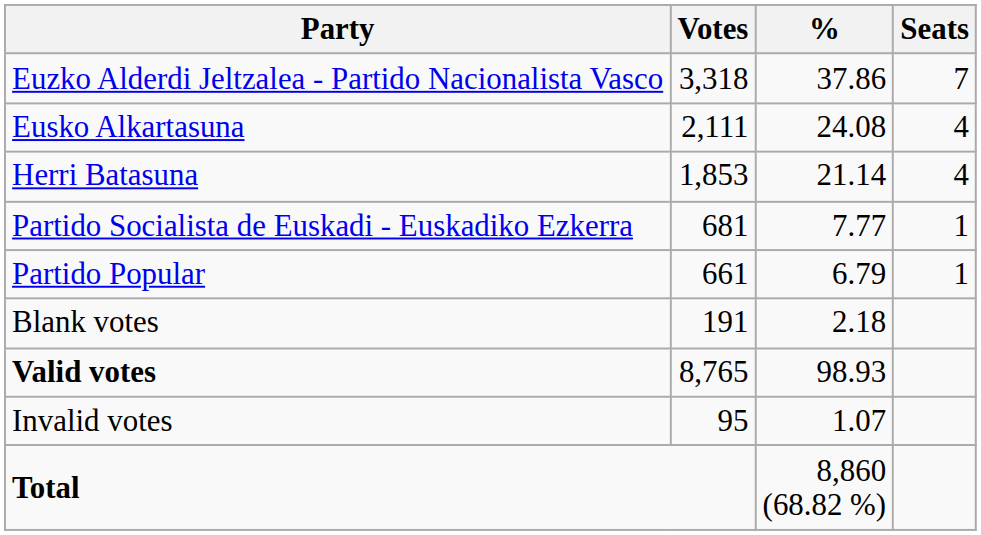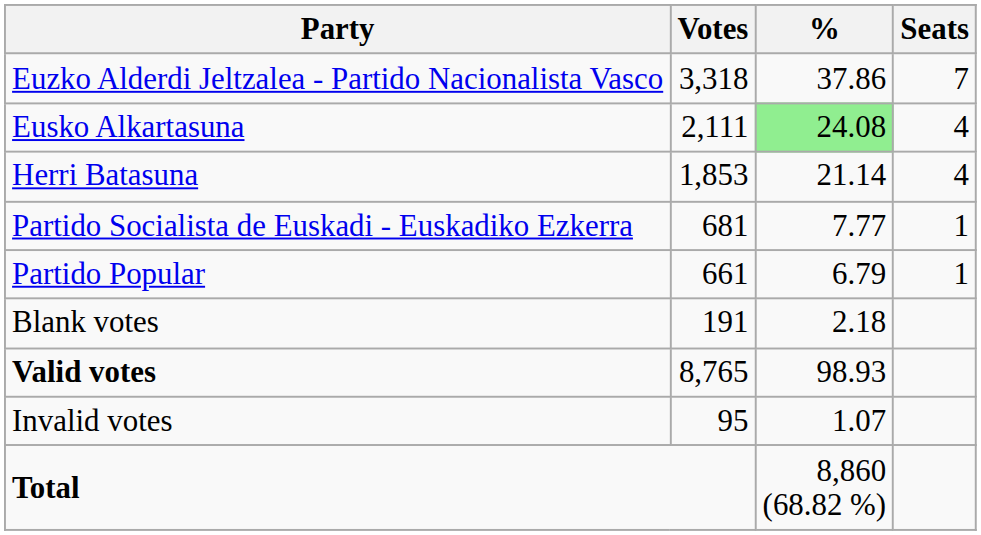(851, 126) no background -> (851, 126) lightgreen background
